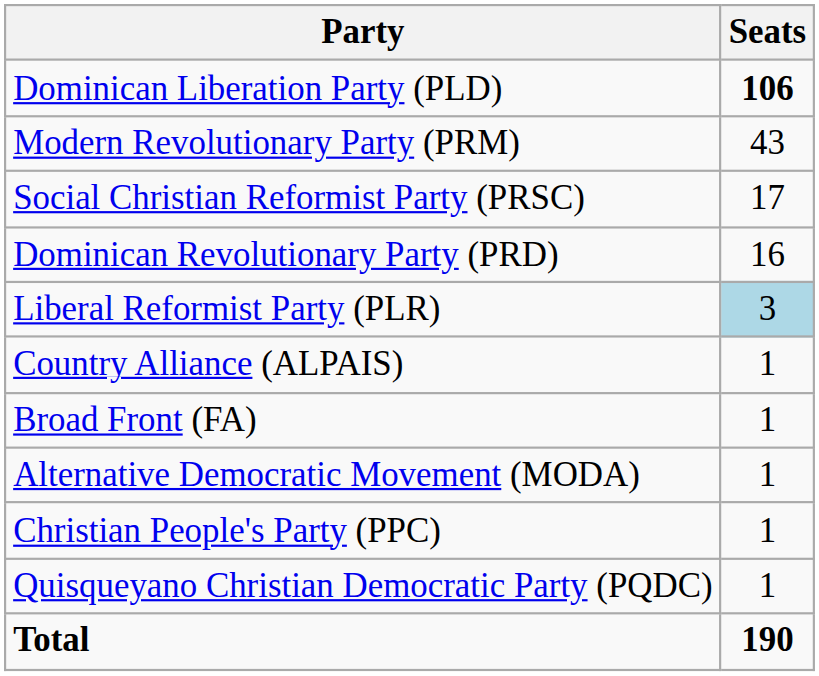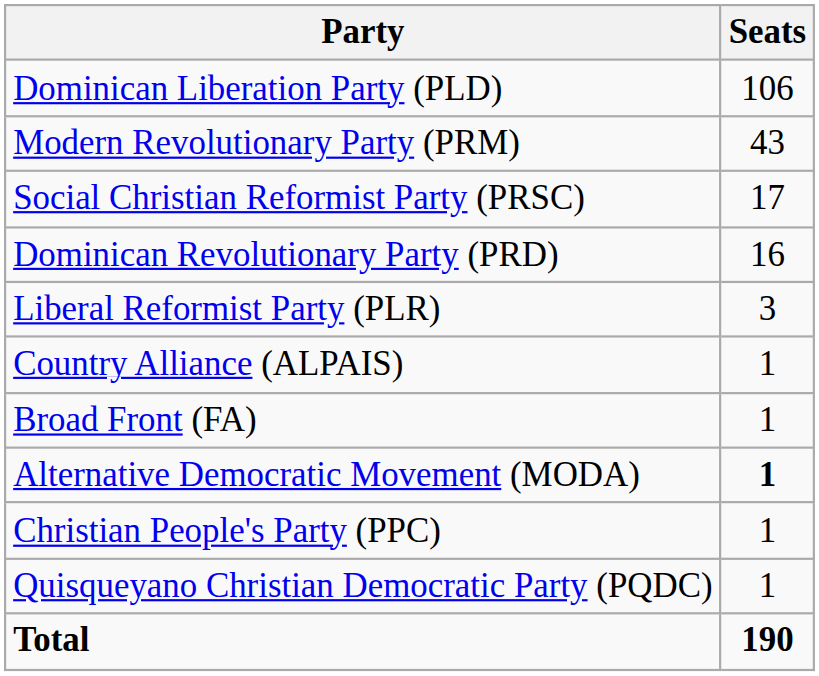(767, 87) bold -> (767, 87) normal
(767, 308) lightblue background -> (767, 308) no background
(767, 474) normal -> (767, 474) bold
